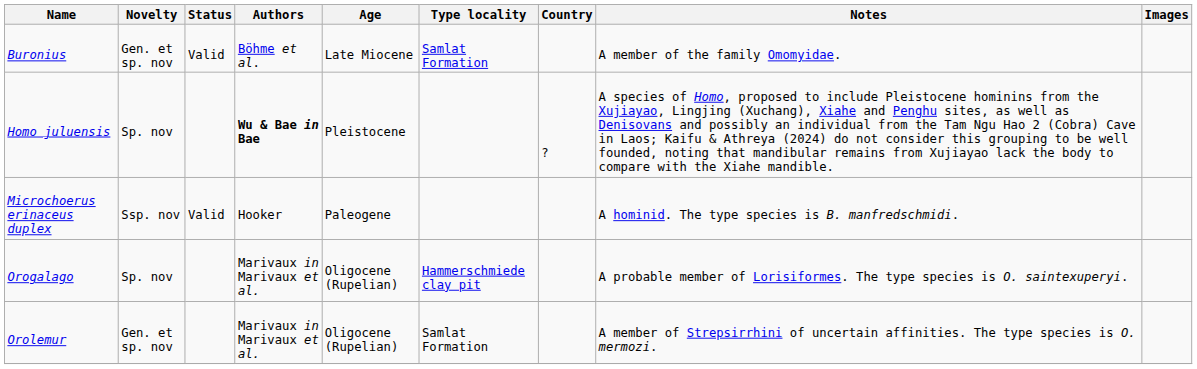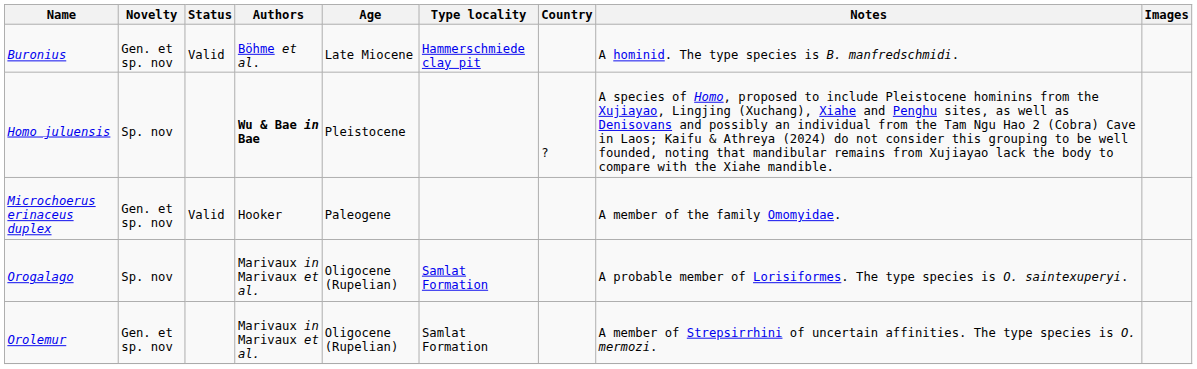(455, 55) Samlat Formation -> (473, 55) Hammerschmiede clay pit
(720, 55) A member of the family Omomyidae. -> (779, 55) A hominid. The type species is B. manfredschmidi.
(151, 215) Ssp. nov -> (147, 215) Gen. et sp. nov
(779, 215) A hominid. The type species is B. manfredschmidi. -> (720, 215) A member of the family Omomyidae.
(473, 277) Hammerschmiede clay pit -> (455, 277) Samlat Formation
